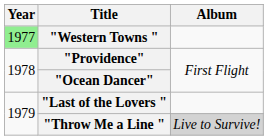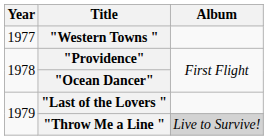(21, 37) lightgreen background -> (21, 37) no background
